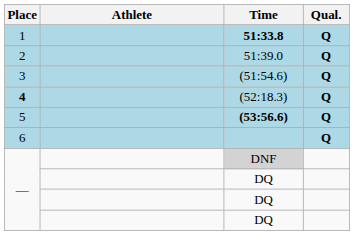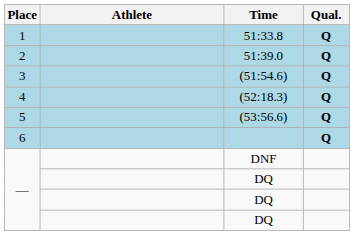(263, 35) bold -> (263, 35) normal
(22, 96) bold -> (22, 96) normal
(263, 117) bold -> (263, 117) normal
(263, 158) lightgrey background -> (263, 158) no background
